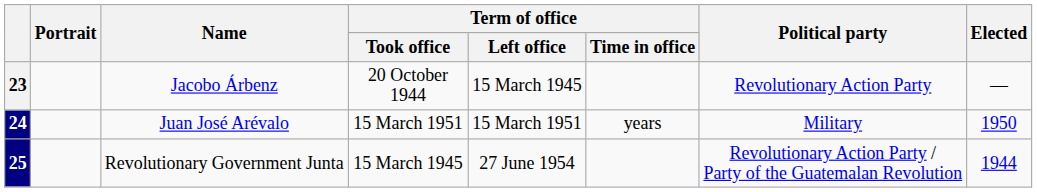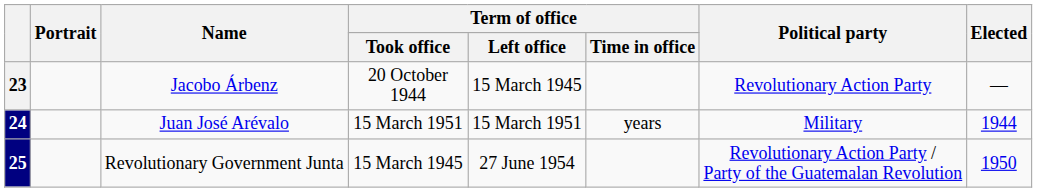(999, 124) 1950 -> (999, 124) 1944
(999, 162) 1944 -> (999, 162) 1950
